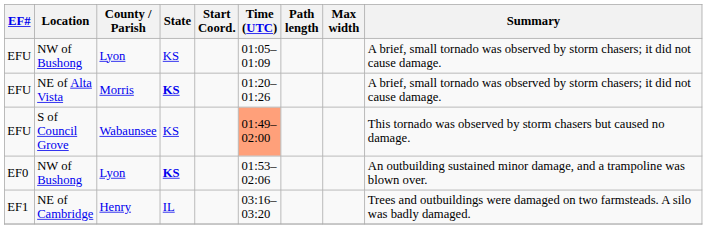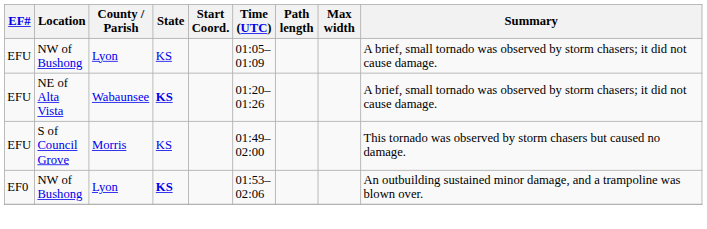(117, 90) Morris -> (121, 97) Wabaunsee
(128, 131) Wabaunsee -> (109, 145) Morris
(259, 131) lightsalmon background -> (253, 145) no background
- row: (18, 207)
